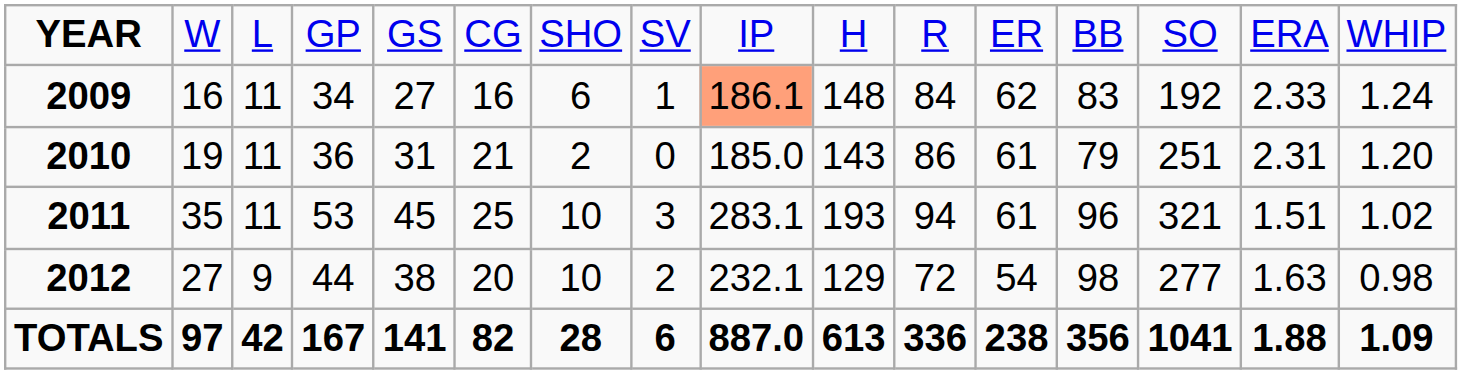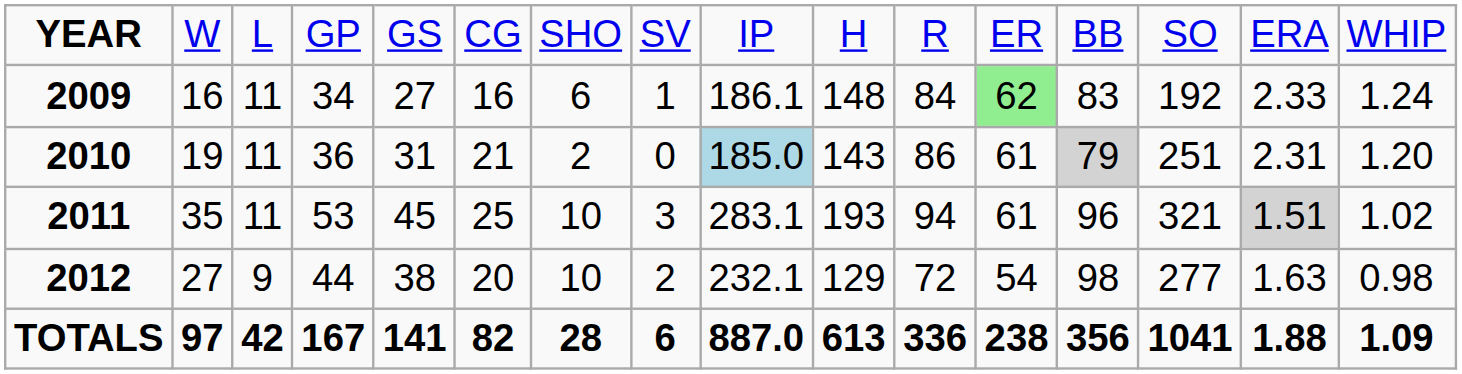(756, 95) lightsalmon background -> (756, 95) no background
(1017, 95) no background -> (1017, 95) lightgreen background
(756, 156) no background -> (756, 156) lightblue background
(1098, 156) no background -> (1098, 156) lightgrey background
(1290, 216) no background -> (1290, 216) lightgrey background
